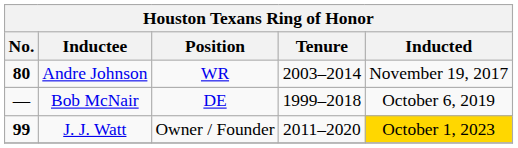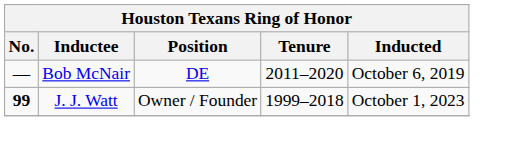- row: (95, 73)
(322, 101) 1999–2018 -> (304, 73) 2011–2020
(322, 128) 2011–2020 -> (304, 101) 1999–2018
(439, 128) gold background -> (408, 101) no background
